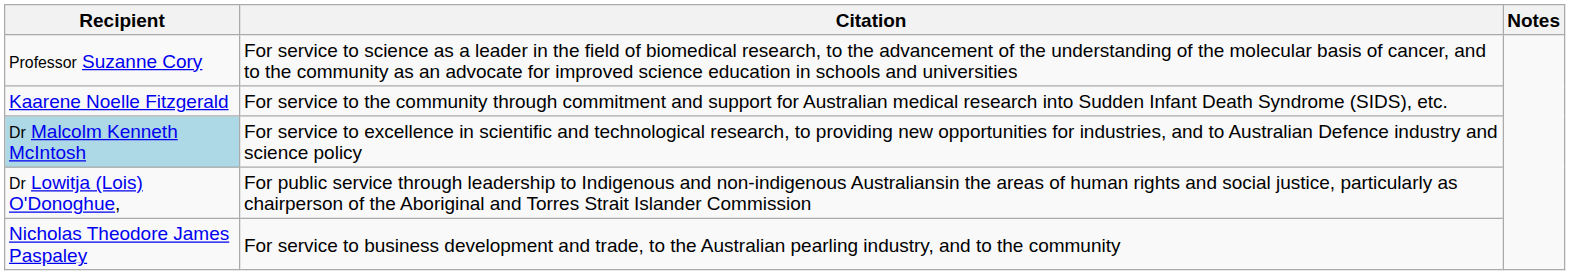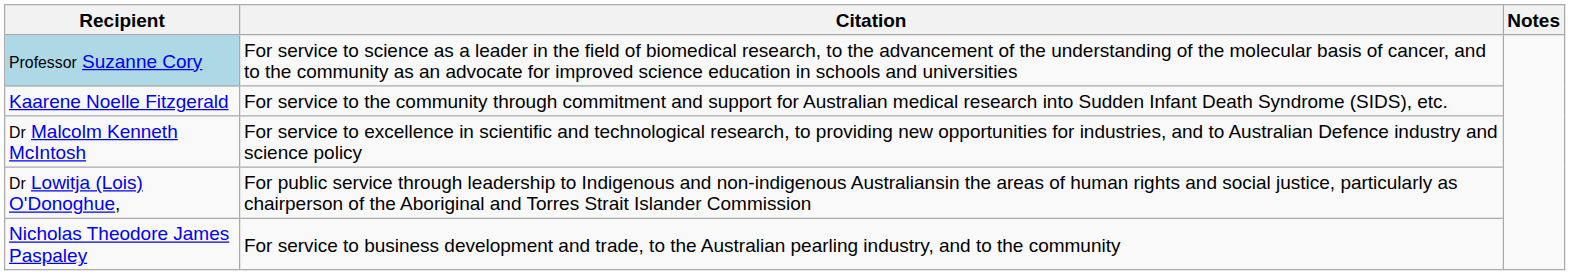(106, 61) no background -> (106, 61) lightblue background
(93, 142) lightblue background -> (93, 142) no background
